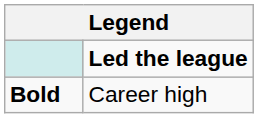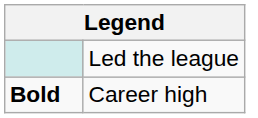(168, 58) bold -> (164, 58) normal
